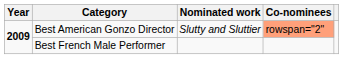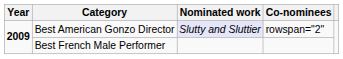(220, 29) no background -> (220, 29) lavender background
(295, 29) lightsalmon background -> (295, 29) no background
